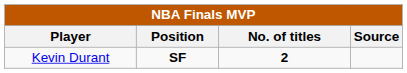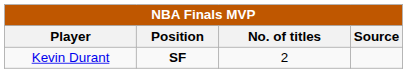(285, 57) bold -> (285, 57) normal
